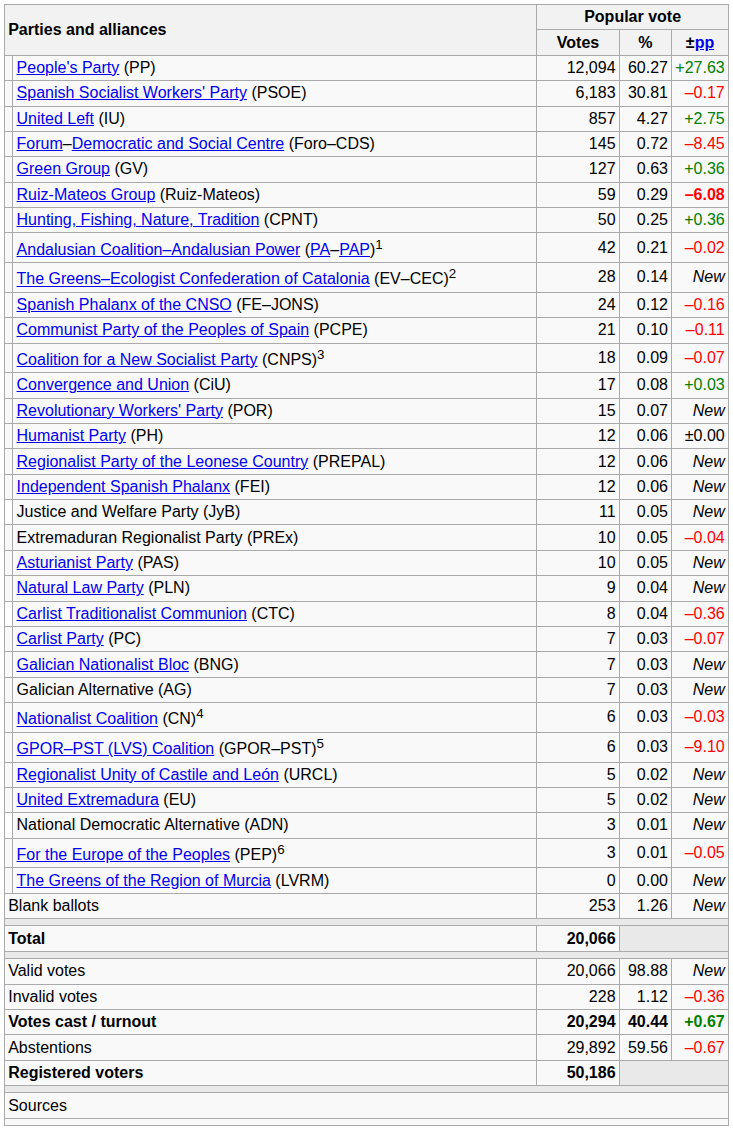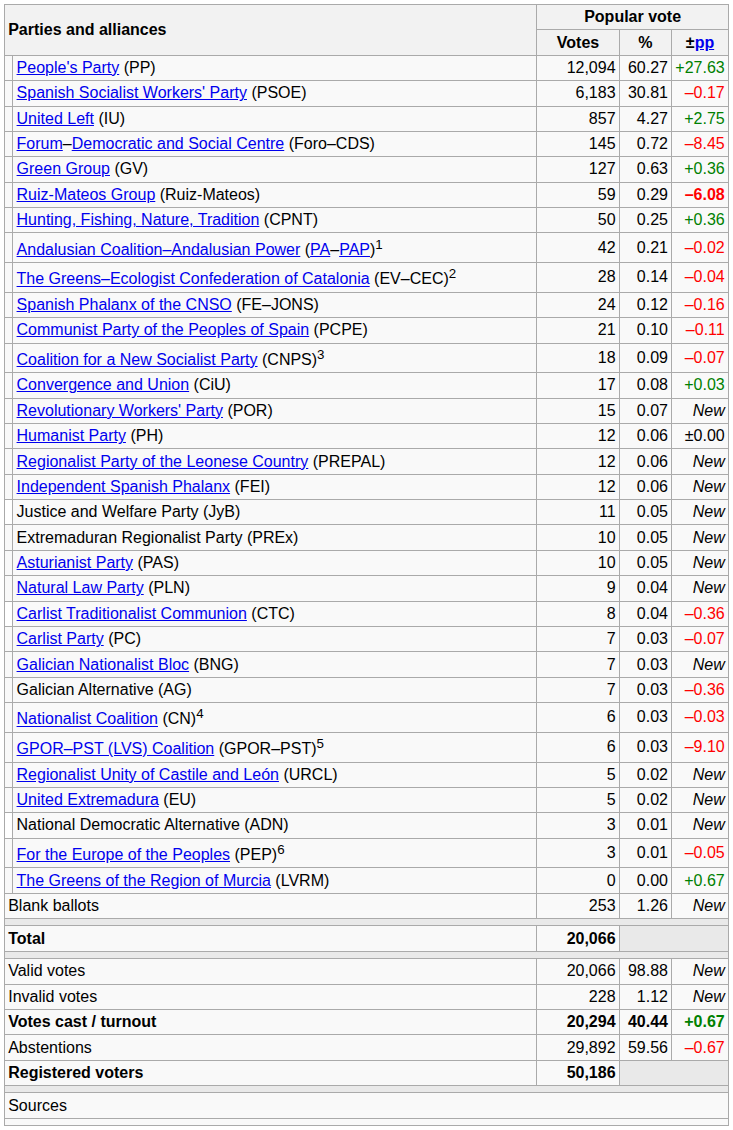(709, 277) New -> (705, 277) –0.04
(705, 537) –0.04 -> (709, 537) New
(709, 689) New -> (705, 689) –0.36
(709, 880) New -> (704, 880) +0.67
(705, 996) –0.36 -> (709, 996) New
